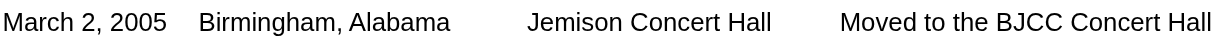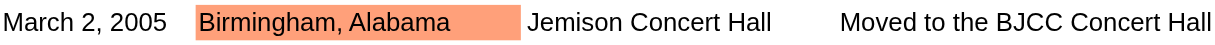(324, 22) no background -> (324, 22) lightsalmon background
